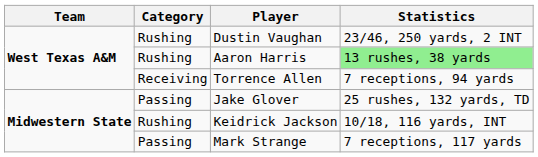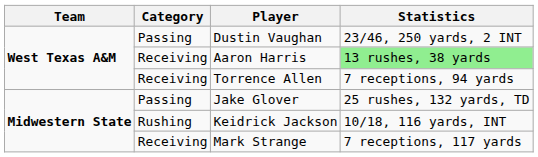(165, 37) Rushing -> (165, 37) Passing
(165, 58) Rushing -> (173, 58) Receiving
(165, 142) Passing -> (173, 142) Receiving
